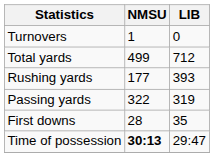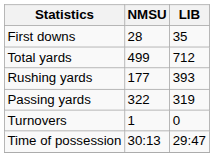rows swapped: (41, 120) <-> (37, 36)
(144, 141) bold -> (144, 141) normal
